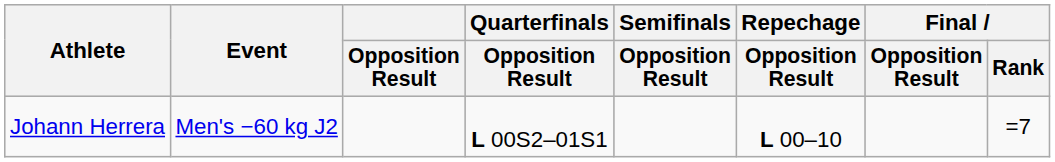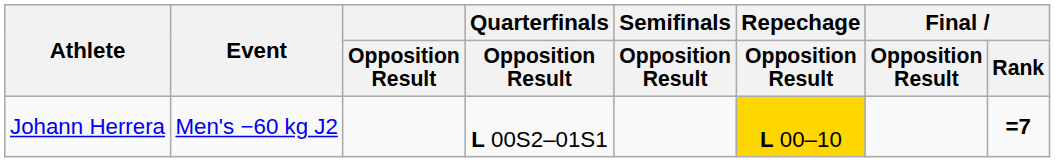(801, 139) no background -> (801, 139) gold background
(1018, 127) normal -> (1018, 127) bold
